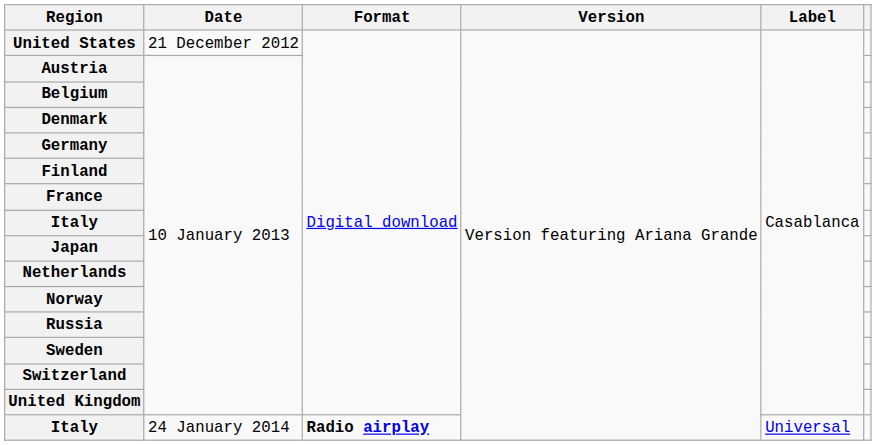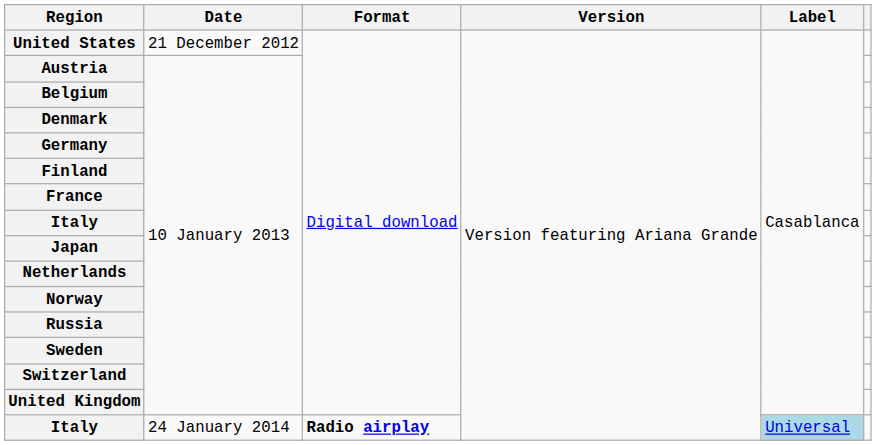(808, 428) no background -> (808, 428) lightblue background
